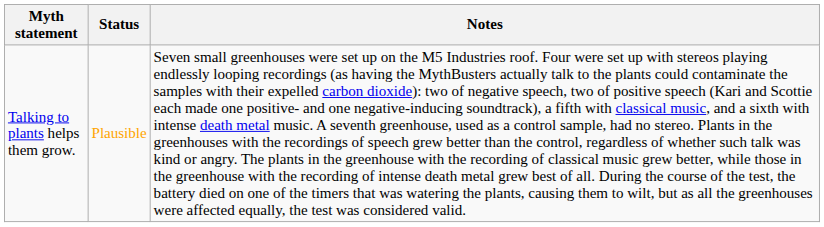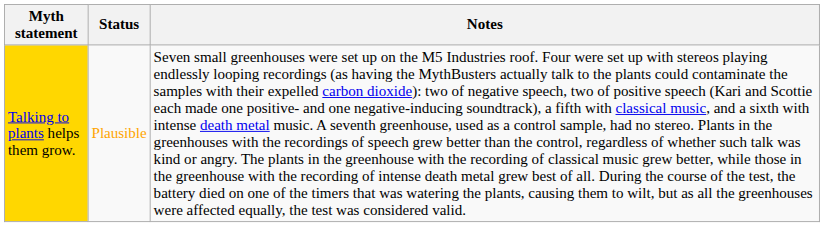(44, 133) no background -> (44, 133) gold background
